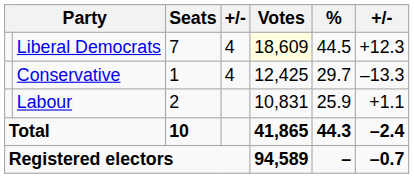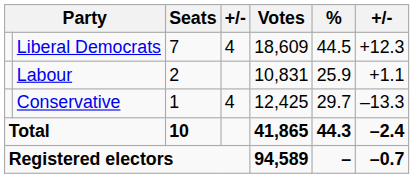(281, 46) lightyellow background -> (281, 46) no background
rows swapped: (44, 103) <-> (69, 74)
